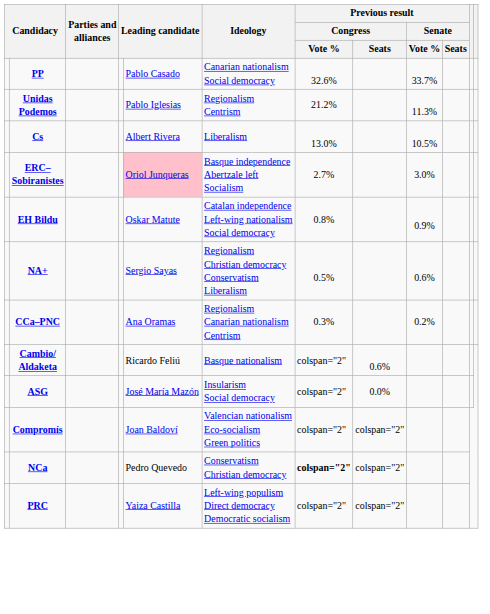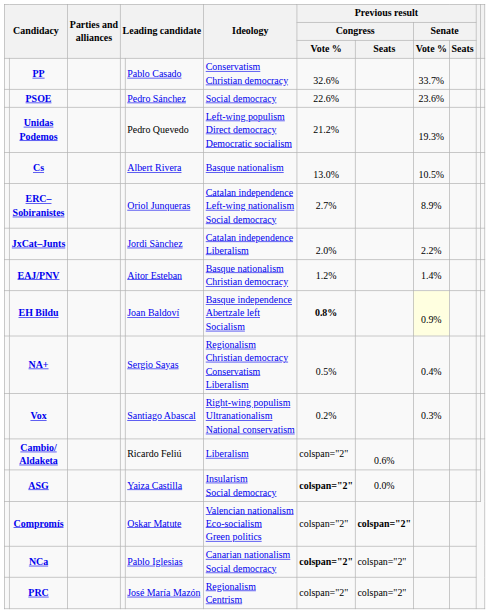(246, 74) Canarian nationalism Social democracy -> (247, 74) Conservatism Christian democracy
+ row: (39, 98)
(153, 105) Pablo Iglesias -> (158, 130) Pedro Quevedo
(229, 105) Regionalism Centrism -> (249, 130) Left-wing populism Direct democracy Democratic socialism
(424, 112) 11.3% -> (431, 136) 19.3%
(226, 136) Liberalism -> (245, 168) Basque nationalism
(157, 174) pink background -> (159, 206) no background
(247, 174) Basque independence Abertzale left Socialism -> (250, 206) Catalan independence Left-wing nationalism Social democracy
(424, 174) 3.0% -> (431, 206) 8.9%
+ row: (39, 244)
+ row: (39, 275)
(153, 219) Oskar Matute -> (153, 313) Joan Baldoví
(248, 219) Catalan independence Left-wing nationalism Social democracy -> (249, 313) Basque independence Abertzale left Socialism
(324, 219) normal -> (326, 313) bold
(424, 226) no background -> (431, 320) lightyellow background
(424, 277) 0.6% -> (431, 371) 0.4%
- row: (38, 322)
+ row: (39, 416)
(243, 360) Basque nationalism -> (227, 454) Liberalism
(162, 391) José María Mazón -> (155, 485) Yaiza Castilla
(322, 391) normal -> (326, 485) bold
(152, 429) Joan Baldoví -> (154, 524) Oskar Matute
(380, 429) normal -> (384, 524) bold
(156, 467) Pedro Quevedo -> (155, 562) Pablo Iglesias
(245, 467) Conservatism Christian democracy -> (248, 562) Canarian nationalism Social democracy
(153, 506) Yaiza Castilla -> (164, 593) José María Mazón
(247, 506) Left-wing populism Direct democracy Democratic socialism -> (231, 593) Regionalism Centrism
